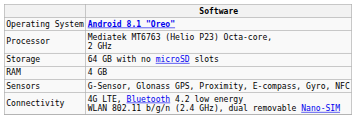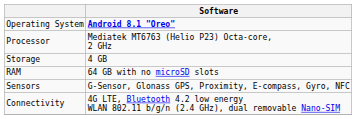(153, 60) 64 GB with no microSD slots -> (97, 60) 4 GB
(97, 73) 4 GB -> (153, 73) 64 GB with no microSD slots
